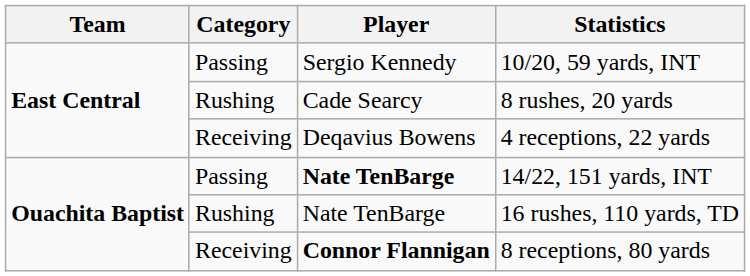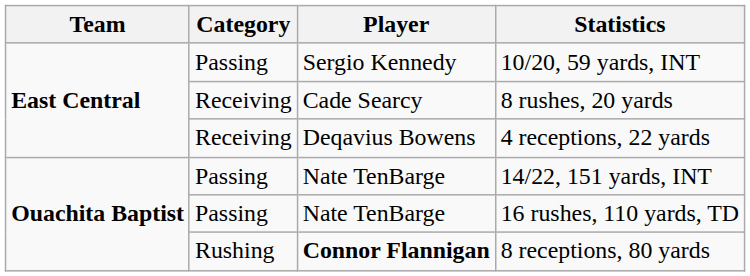(235, 99) Rushing -> (243, 99) Receiving
(379, 175) bold -> (374, 175) normal
(235, 213) Rushing -> (231, 213) Passing
(243, 251) Receiving -> (235, 251) Rushing
